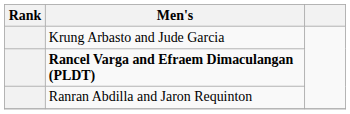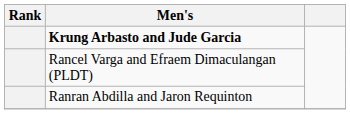(137, 37) normal -> (145, 37) bold
(171, 67) bold -> (162, 67) normal
